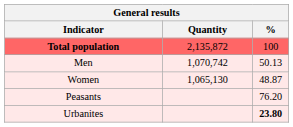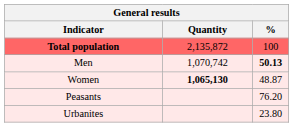(271, 62) normal -> (271, 62) bold
(207, 79) normal -> (207, 79) bold
(271, 113) bold -> (271, 113) normal
